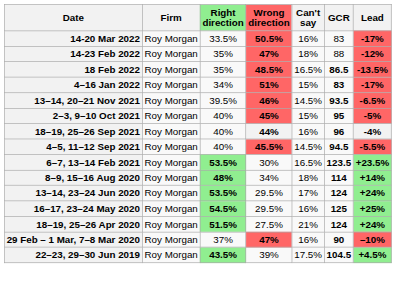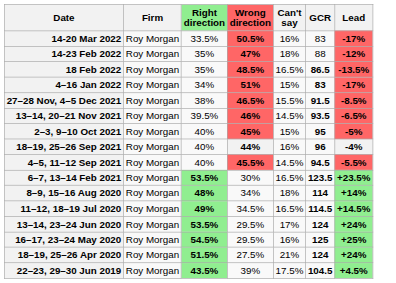+ row: (64, 100)
+ row: (71, 209)
- row: (73, 240)
